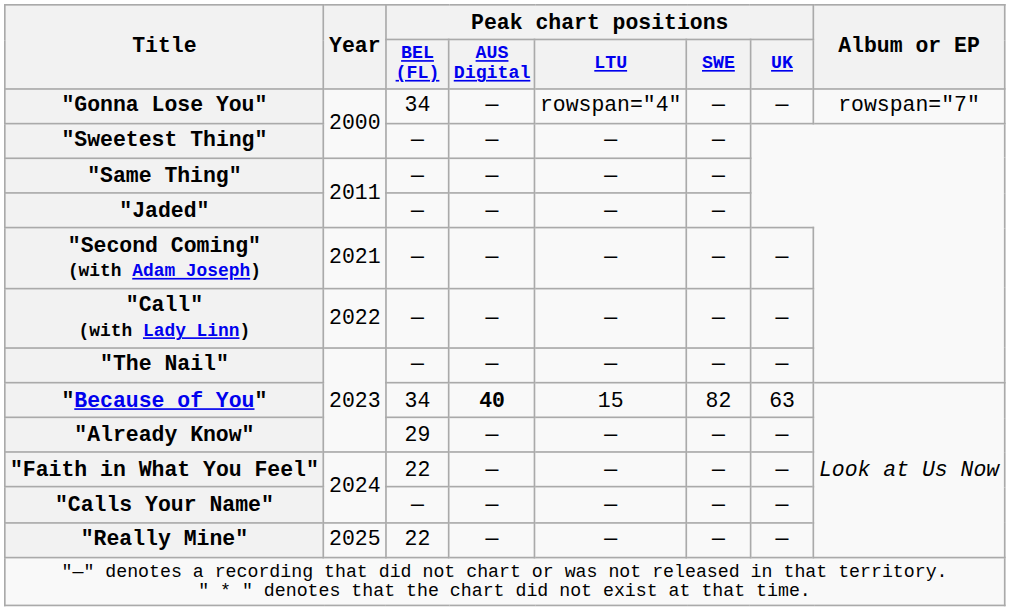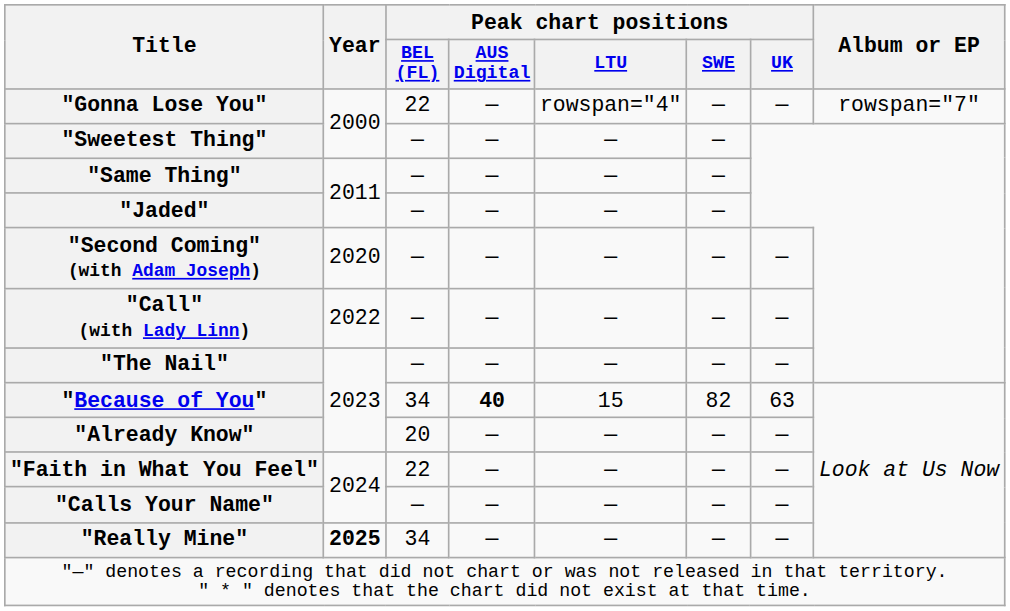(417, 106) 34 -> (417, 106) 22
(355, 258) 2021 -> (355, 258) 2020
(417, 435) 29 -> (417, 435) 20
(355, 540) normal -> (355, 540) bold
(417, 540) 22 -> (417, 540) 34
